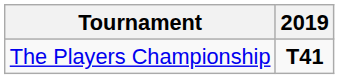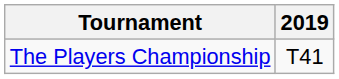(305, 57) bold -> (305, 57) normal
